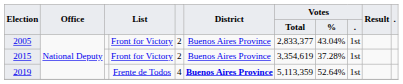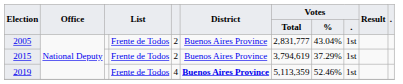(142, 42) Front for Victory -> (140, 42) Frente de Todos
(295, 42) 2,833,377 -> (291, 42) 2,831,777
(142, 57) Front for Victory -> (140, 57) Frente de Todos
(295, 57) 3,354,619 -> (291, 57) 3,794,619
(331, 57) 37.28% -> (328, 57) 37.29%
(331, 72) 52.64% -> (328, 72) 52.46%
